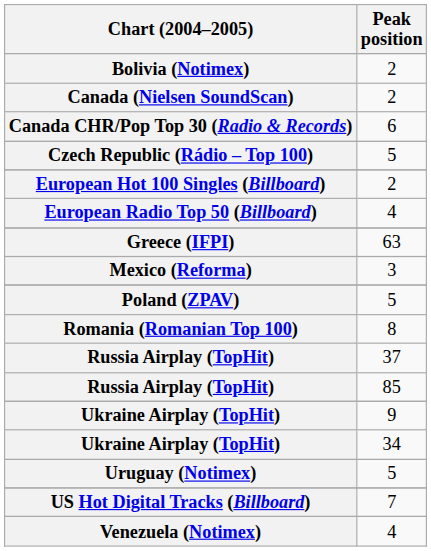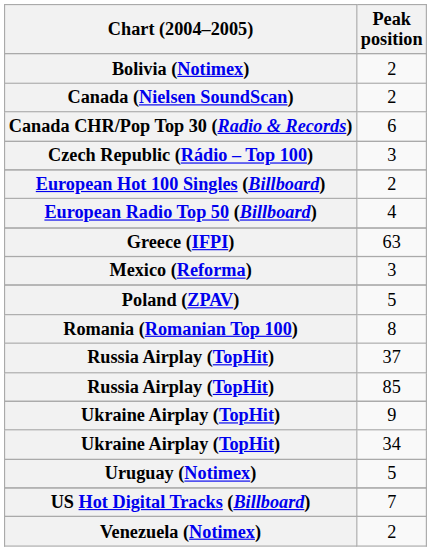(392, 155) 5 -> (392, 155) 3
(392, 531) 4 -> (392, 531) 2
